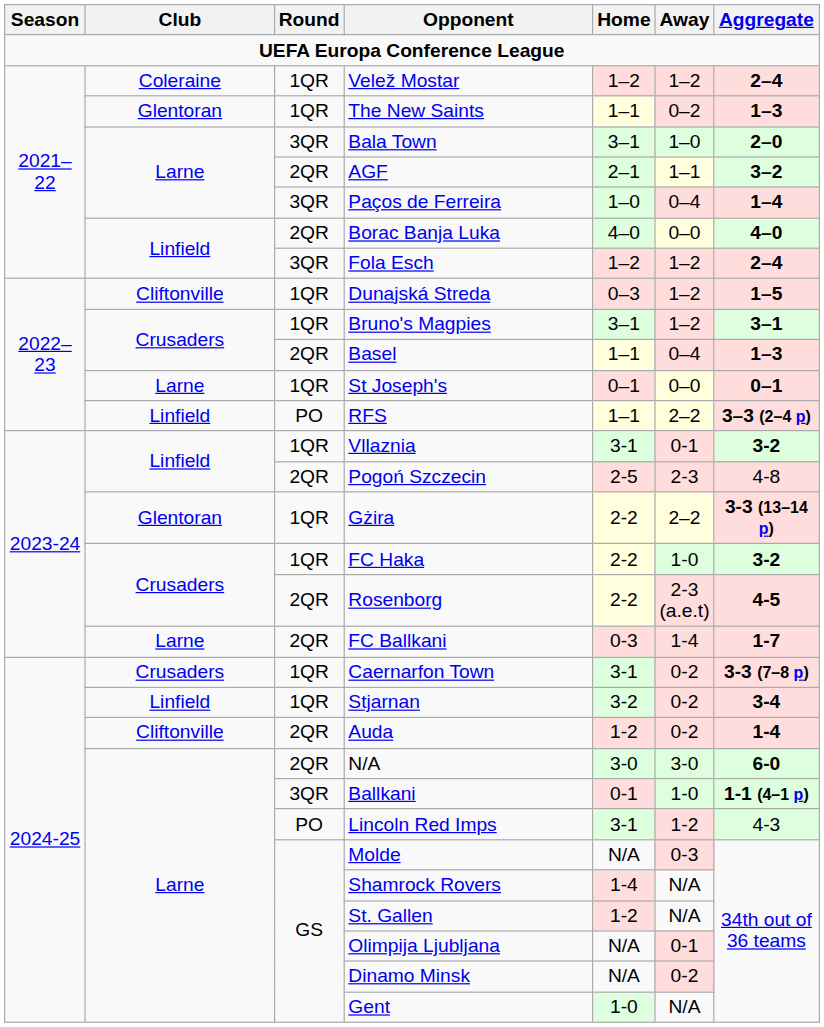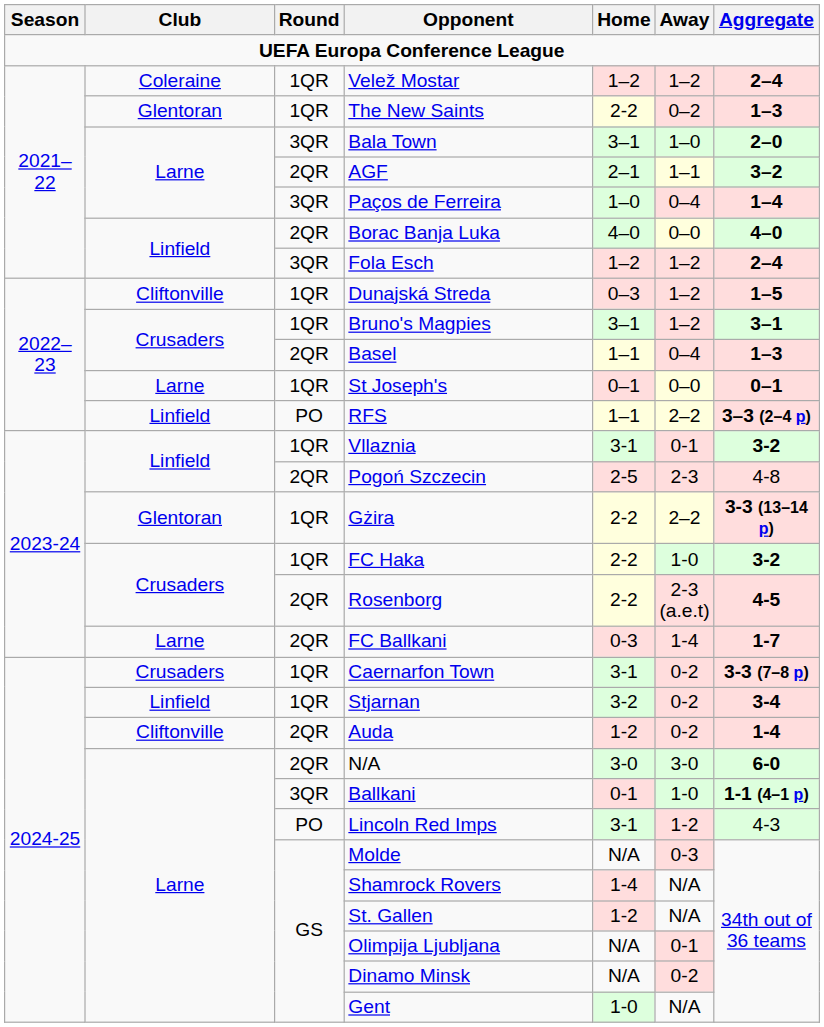(624, 111) 1–1 -> (624, 111) 2-2
